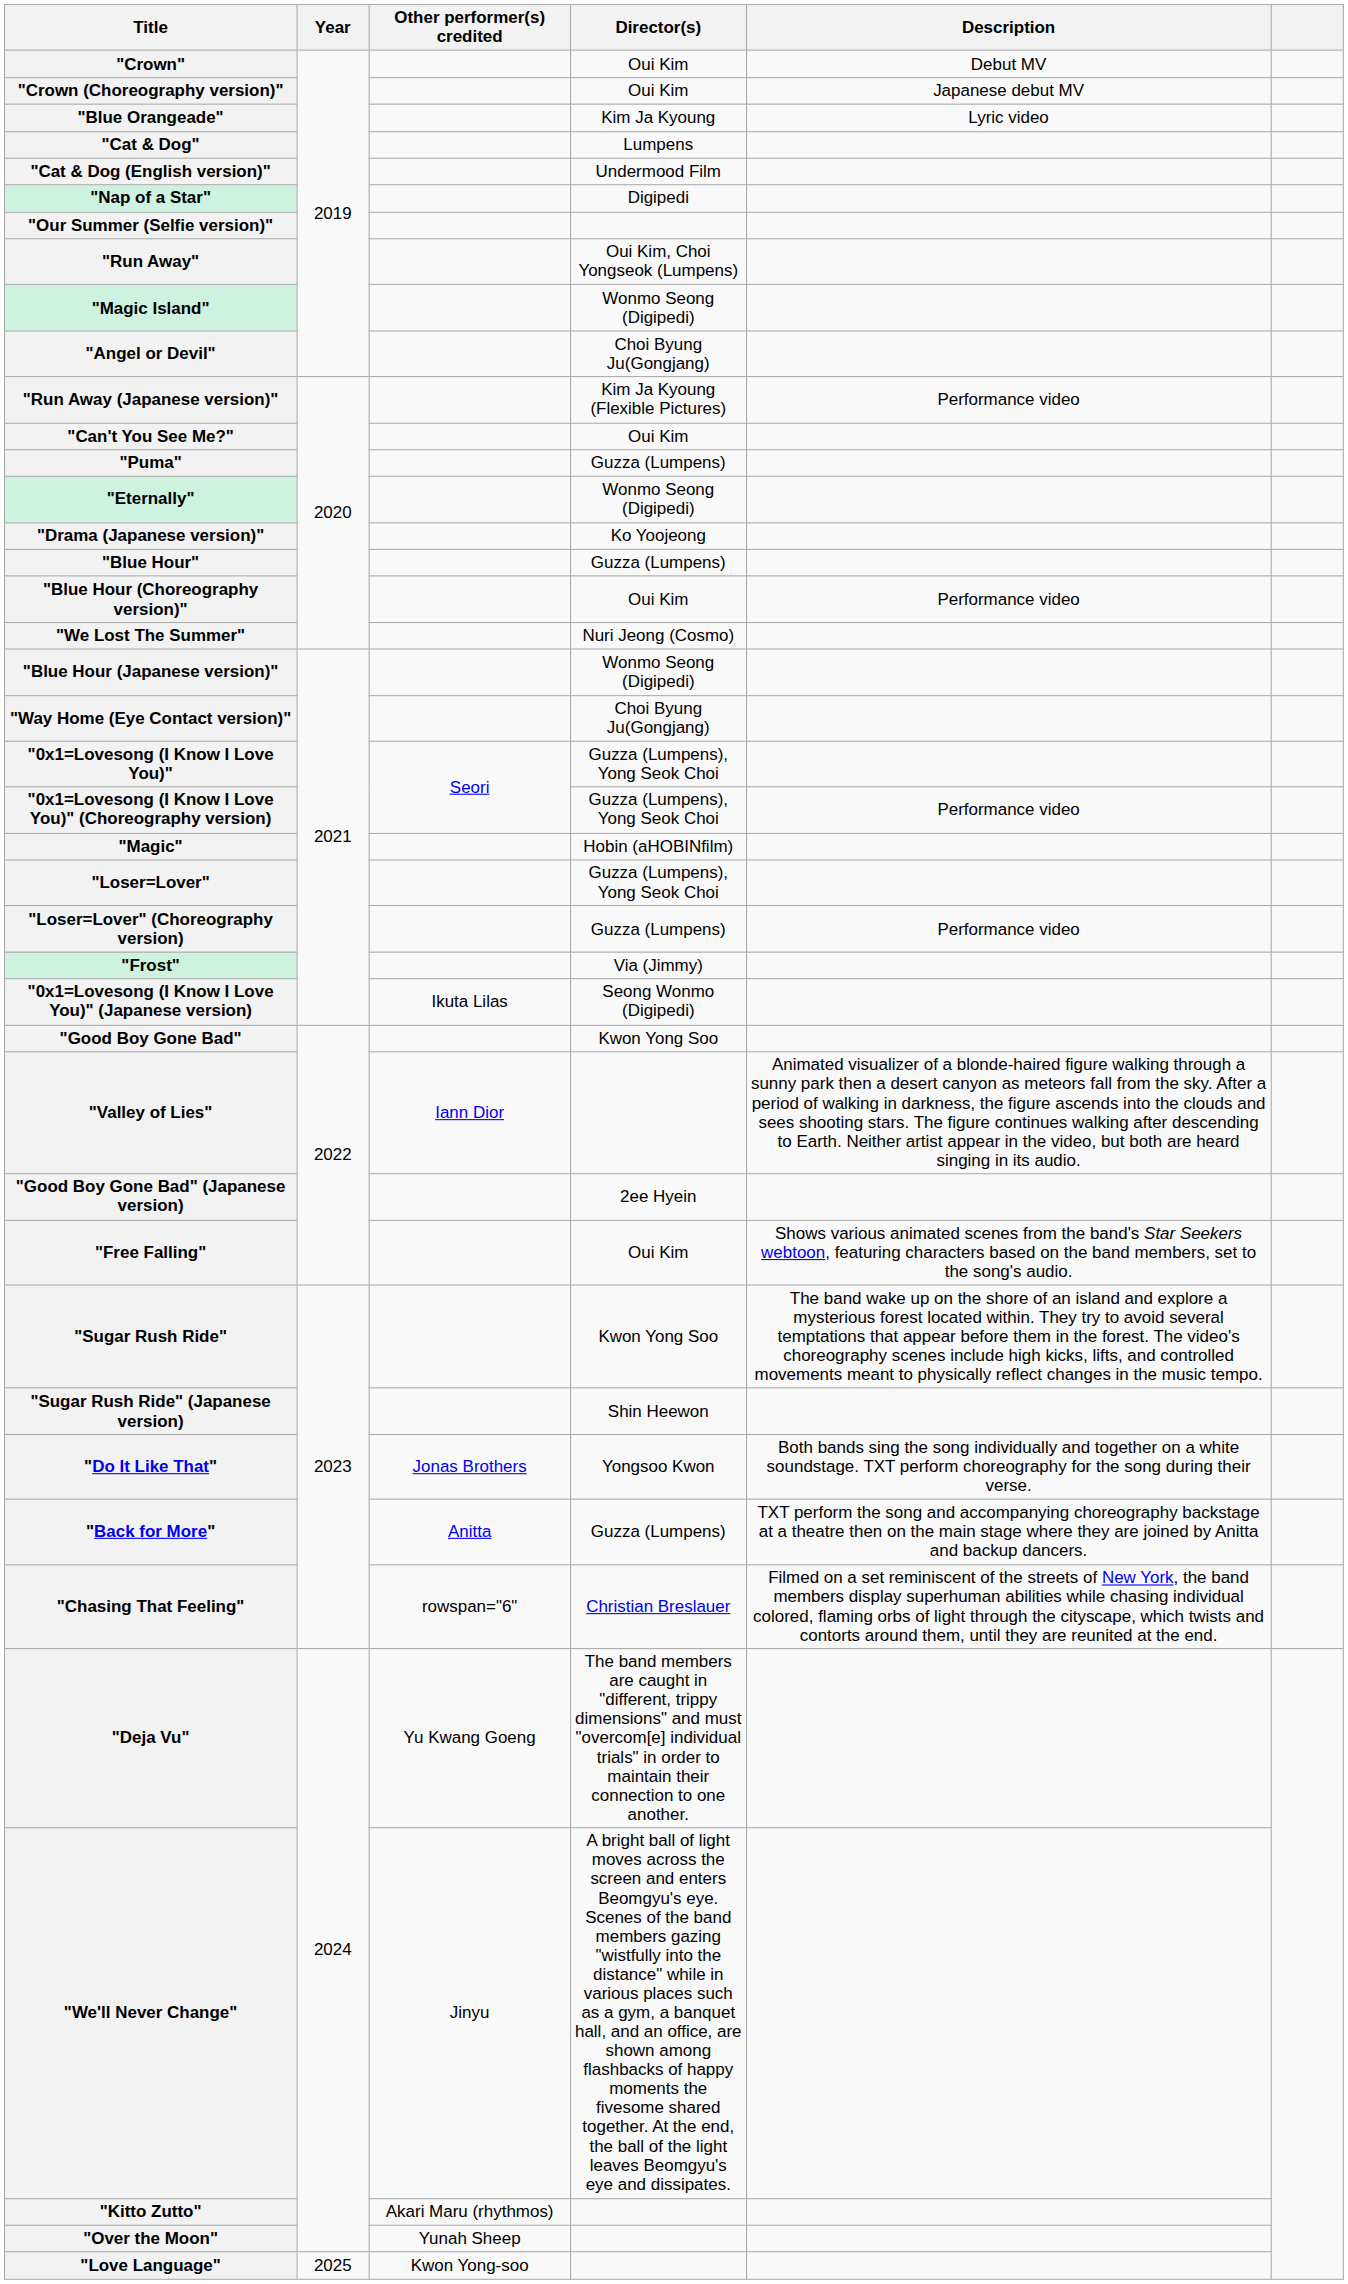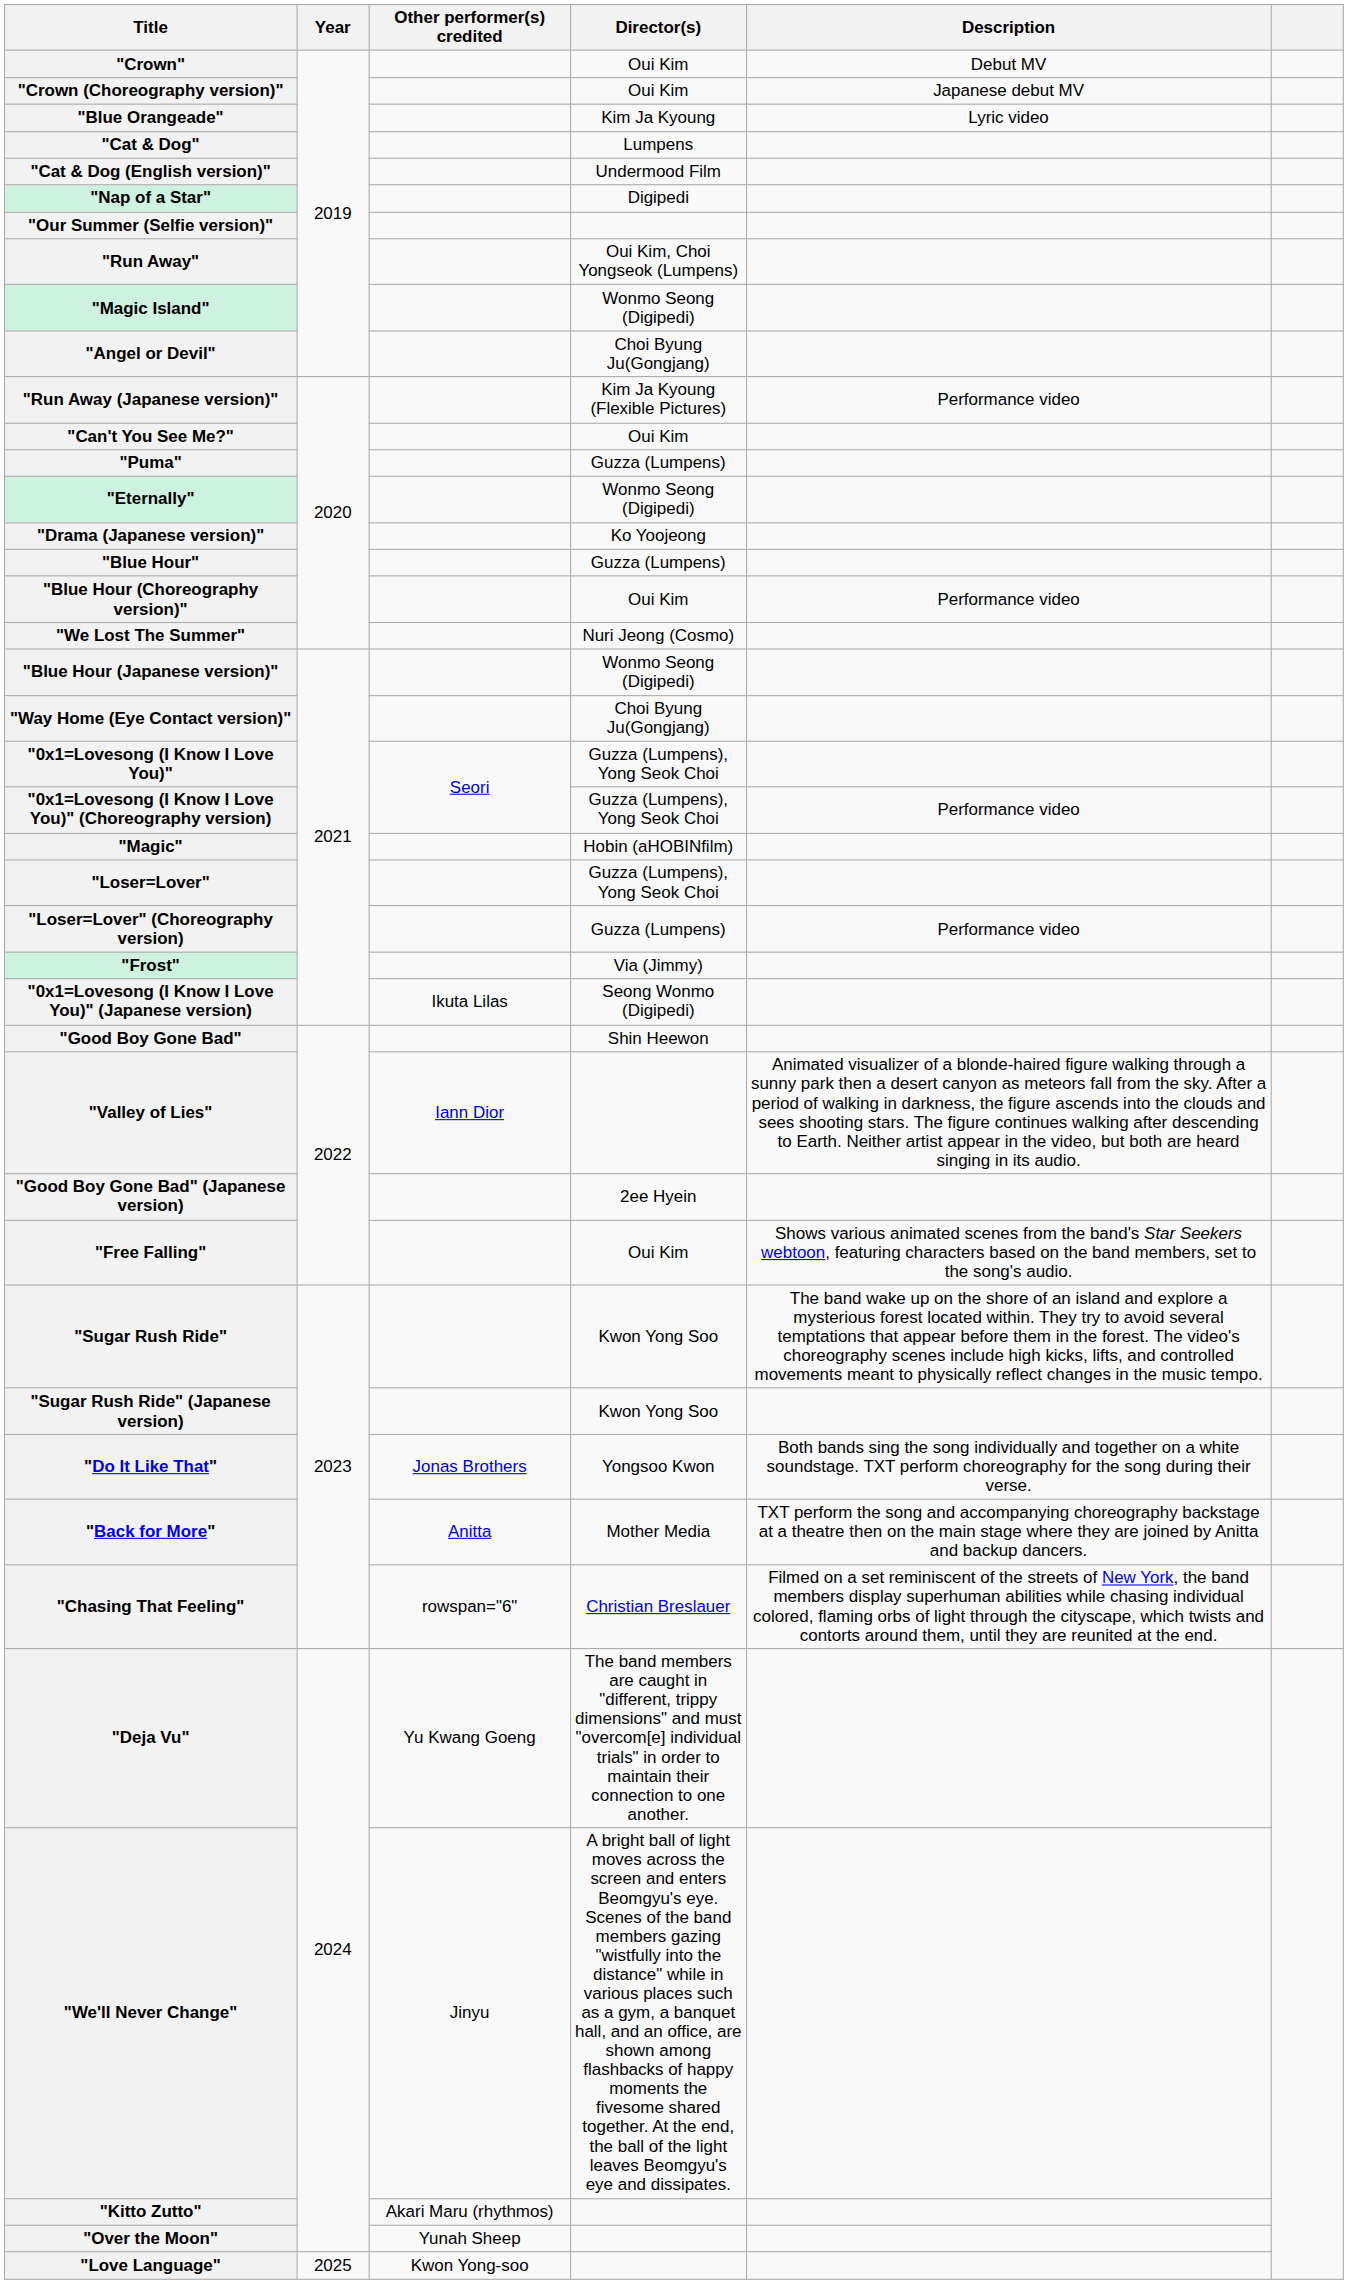(658, 1038) Kwon Yong Soo -> (658, 1038) Shin Heewon
(658, 1411) Shin Heewon -> (658, 1411) Kwon Yong Soo
(658, 1531) Guzza (Lumpens) -> (658, 1531) Mother Media
